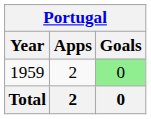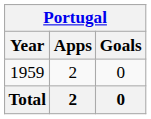(121, 72) lightgreen background -> (121, 72) no background
